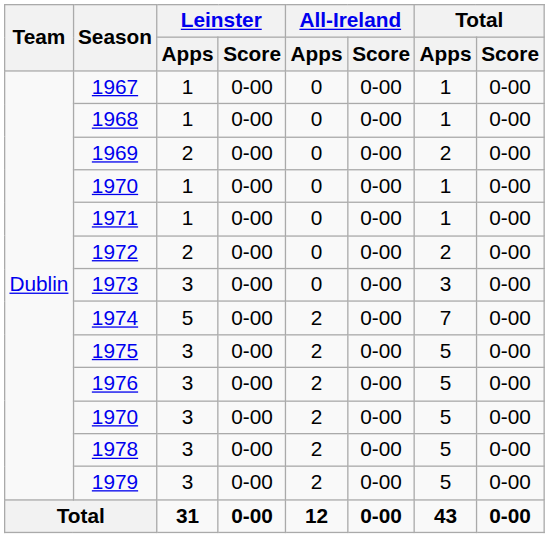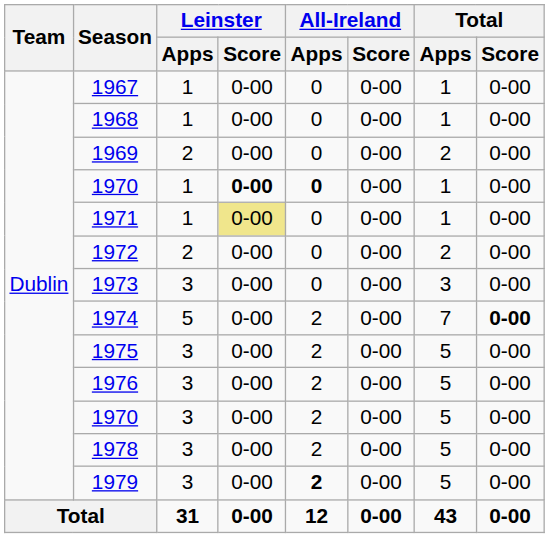(252, 185) normal -> (252, 185) bold
(317, 185) normal -> (317, 185) bold
(252, 218) no background -> (252, 218) khaki background
(510, 317) normal -> (510, 317) bold
(317, 482) normal -> (317, 482) bold
